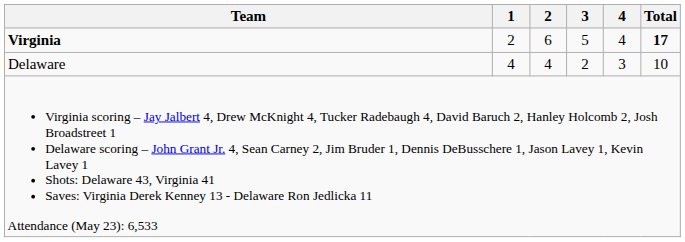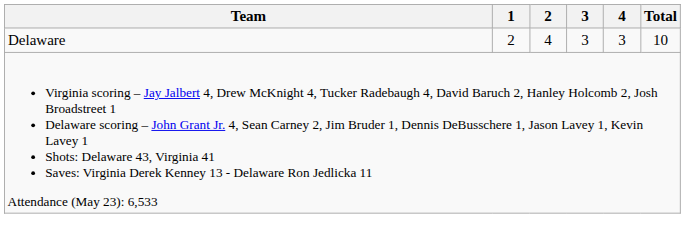- row: (34, 40)
(511, 64) 4 -> (511, 40) 2
(585, 64) 2 -> (585, 40) 3
